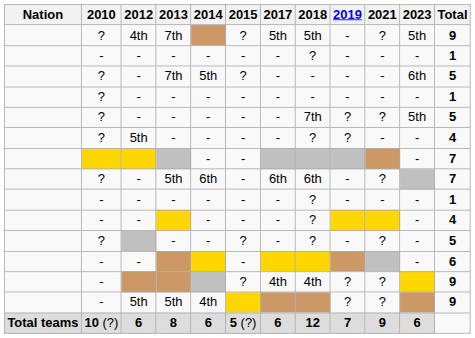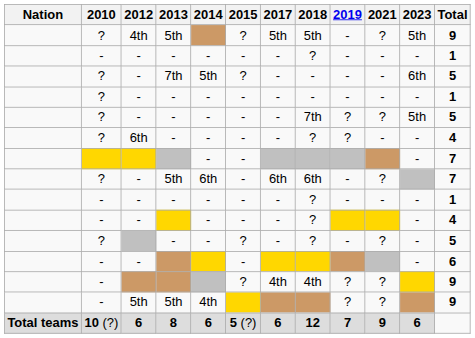(173, 35) 7th -> (173, 35) 5th
(139, 138) 5th -> (139, 138) 6th
